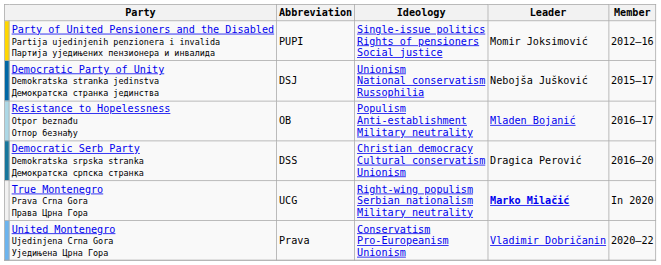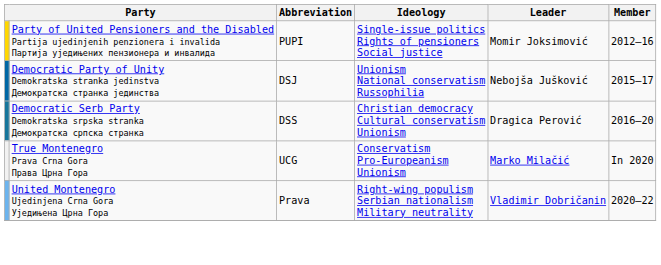- row: (91, 121)
(415, 201) Right-wing populism Serbian nationalism Military neutrality -> (403, 161) Conservatism Pro-Europeanism Unionism
(530, 201) bold -> (530, 161) normal
(403, 241) Conservatism Pro-Europeanism Unionism -> (415, 201) Right-wing populism Serbian nationalism Military neutrality
